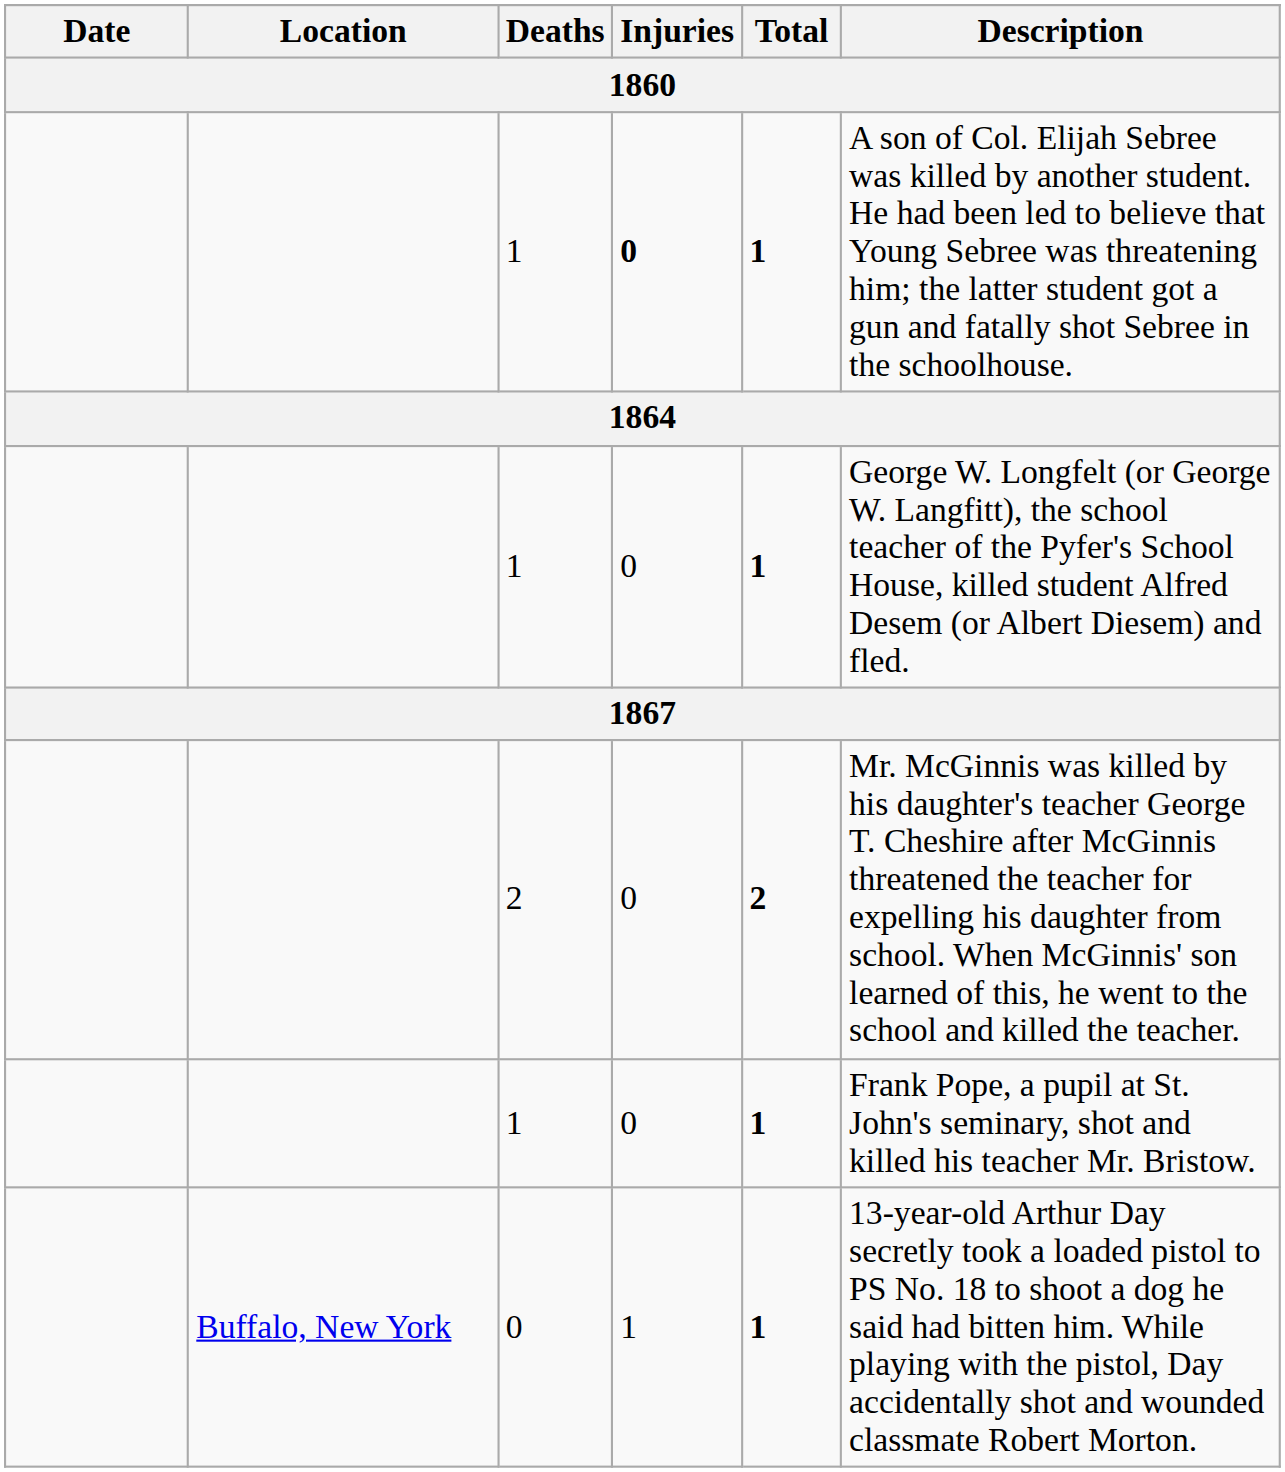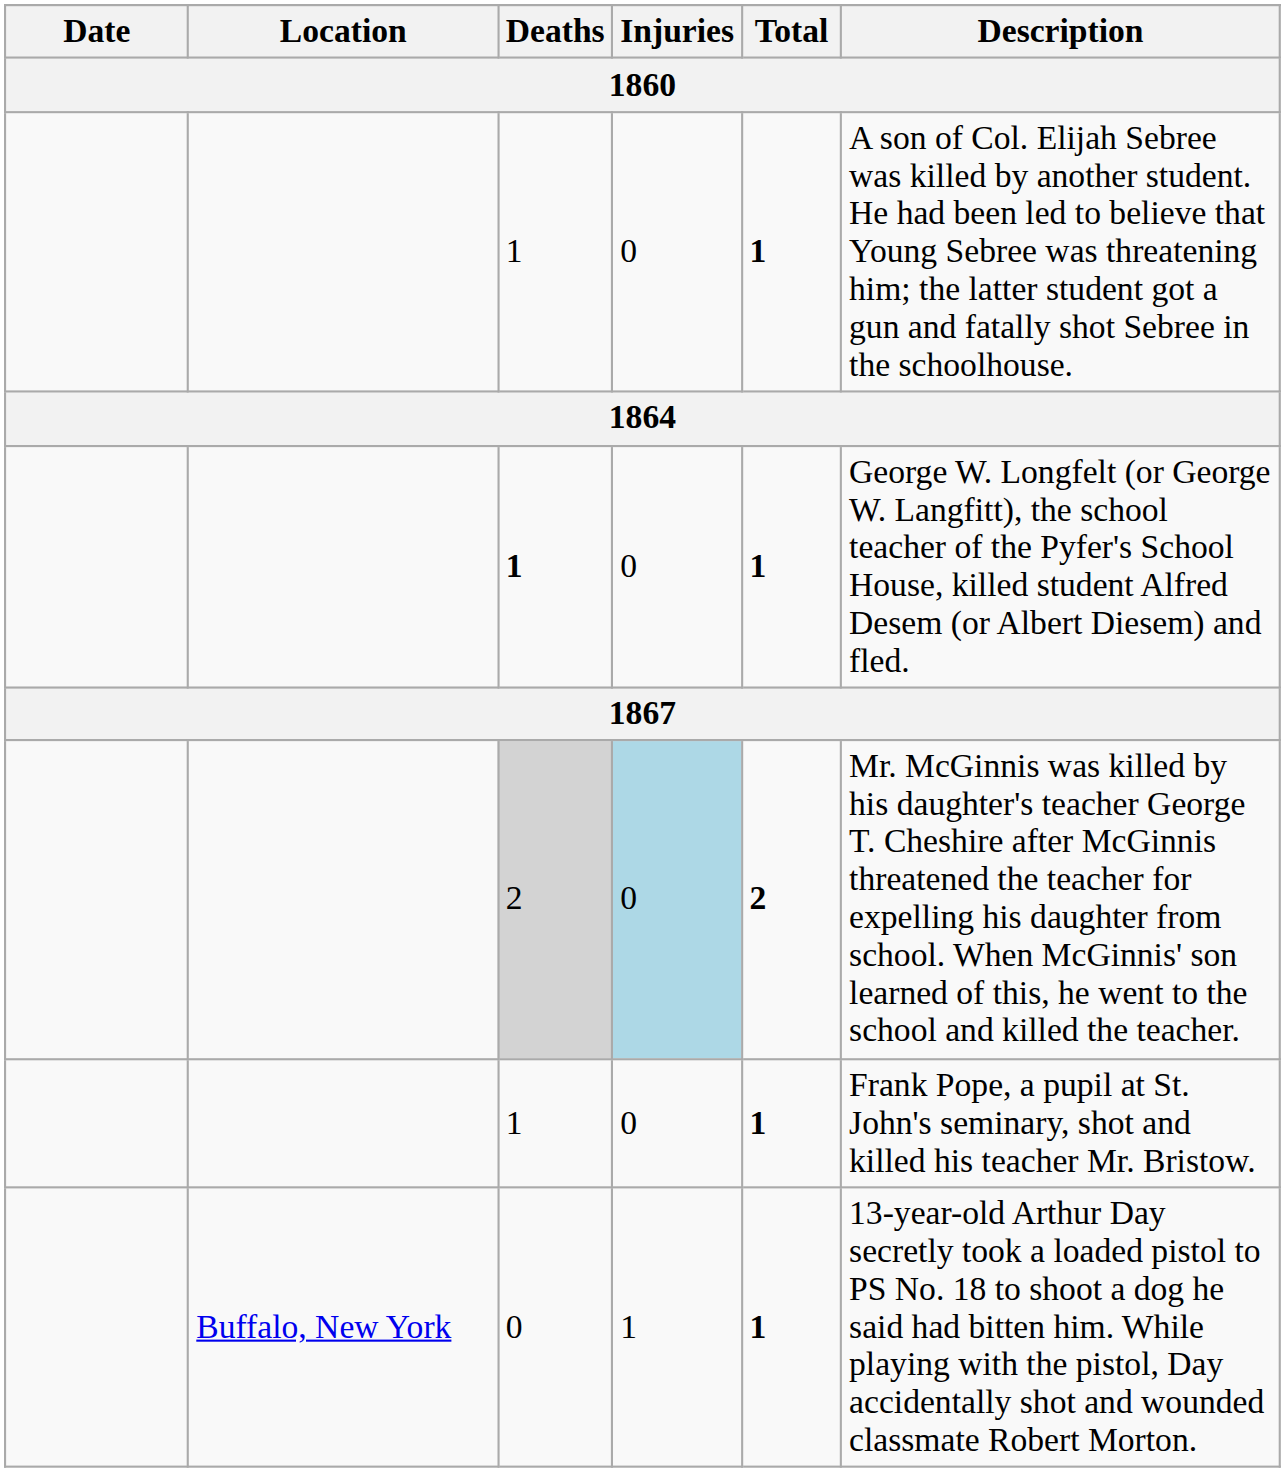(629, 251) bold -> (629, 251) normal
(514, 565) normal -> (514, 565) bold
(514, 898) no background -> (514, 898) lightgrey background
(629, 898) no background -> (629, 898) lightblue background
